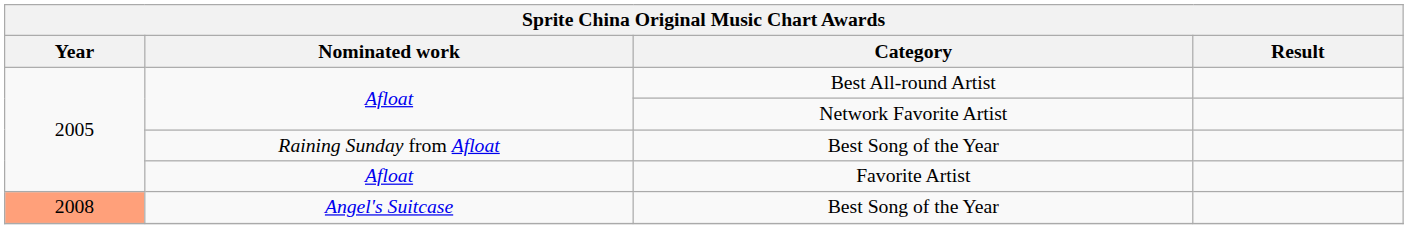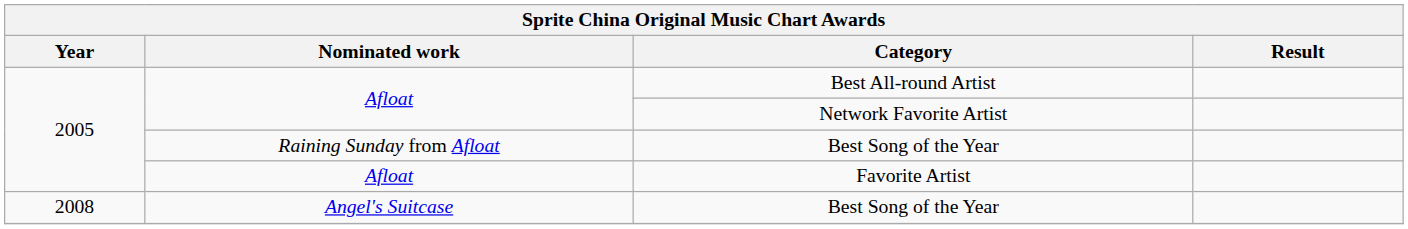(75, 207) lightsalmon background -> (75, 207) no background
